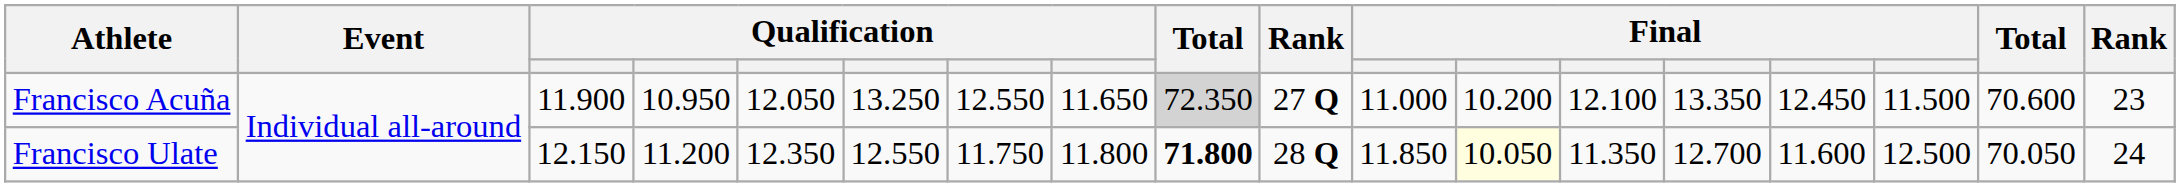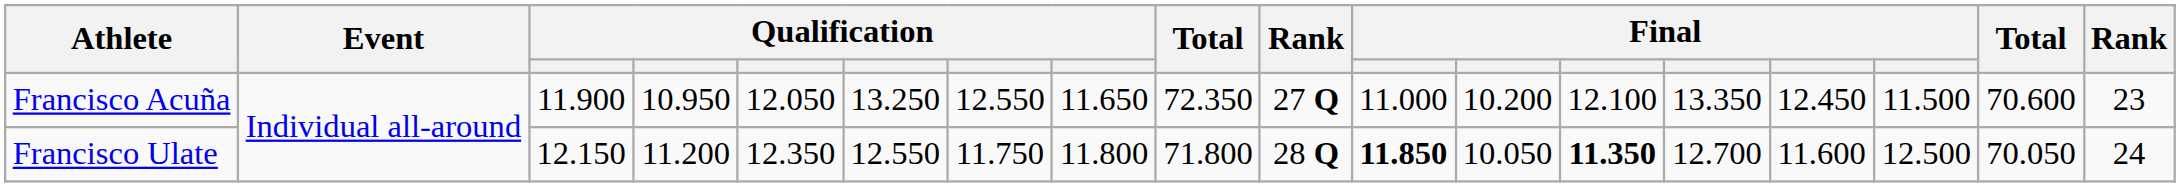(1208, 100) lightgrey background -> (1208, 100) no background
(1208, 153) bold -> (1208, 153) normal
(1403, 153) normal -> (1403, 153) bold
(1508, 153) lightyellow background -> (1508, 153) no background
(1612, 153) normal -> (1612, 153) bold
